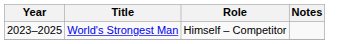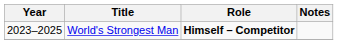(235, 30) normal -> (239, 30) bold
